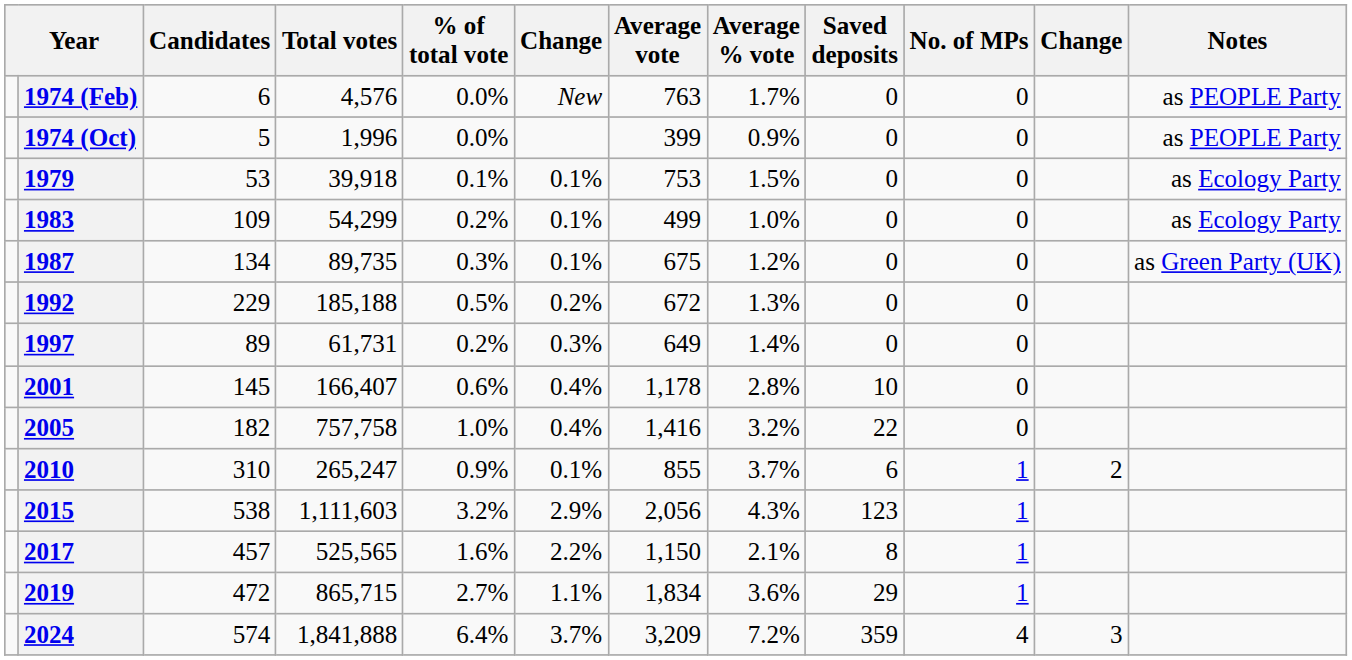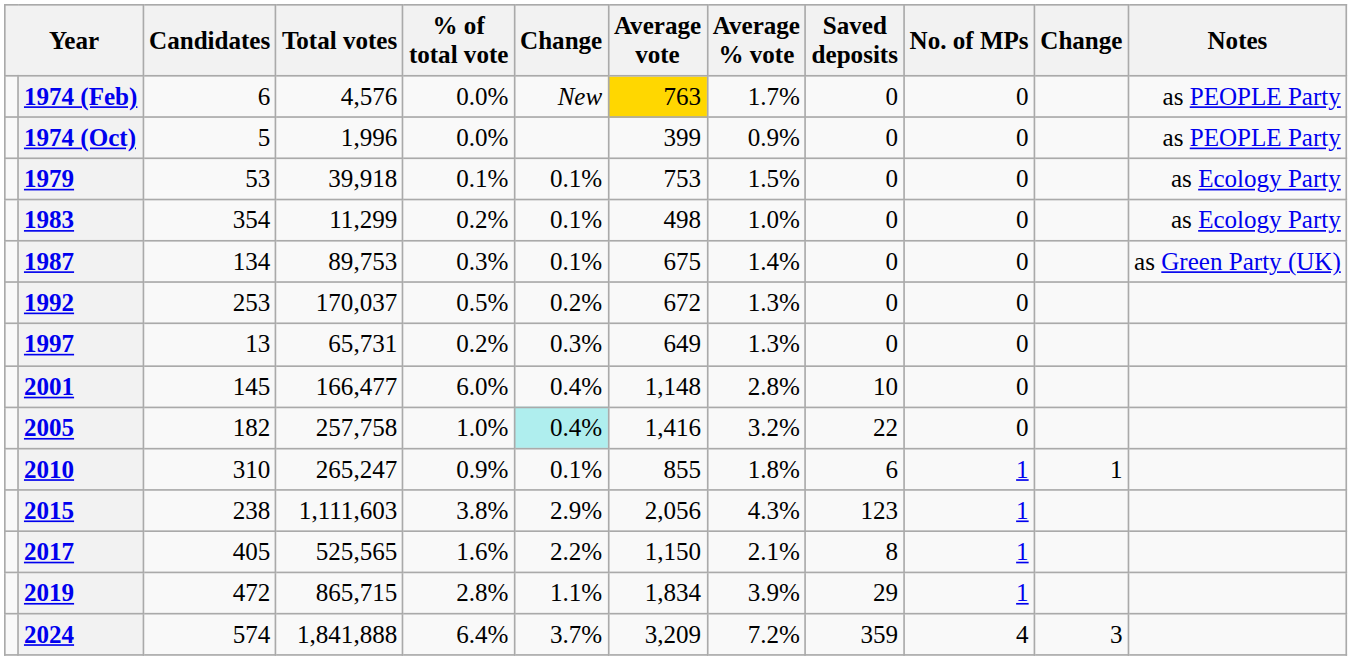(682, 96) no background -> (682, 96) gold background
(251, 220) 109 -> (251, 220) 354
(363, 220) 54,299 -> (363, 220) 11,299
(682, 220) 499 -> (682, 220) 498
(363, 261) 89,735 -> (363, 261) 89,753
(774, 261) 1.2% -> (774, 261) 1.4%
(251, 303) 229 -> (251, 303) 253
(357, 303) 185,188 -> (357, 303) 170,037
(258, 344) 89 -> (258, 344) 13
(363, 344) 61,731 -> (363, 344) 65,731
(774, 344) 1.4% -> (774, 344) 1.3%
(357, 385) 166,407 -> (357, 385) 166,477
(482, 385) 0.6% -> (482, 385) 6.0%
(673, 385) 1,178 -> (673, 385) 1,148
(357, 427) 757,758 -> (357, 427) 257,758
(576, 427) no background -> (576, 427) paleturquoise background
(774, 468) 3.7% -> (774, 468) 1.8%
(1116, 468) 2 -> (1116, 468) 1
(251, 509) 538 -> (251, 509) 238
(482, 509) 3.2% -> (482, 509) 3.8%
(251, 551) 457 -> (251, 551) 405
(482, 592) 2.7% -> (482, 592) 2.8%
(774, 592) 3.6% -> (774, 592) 3.9%
